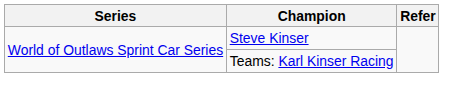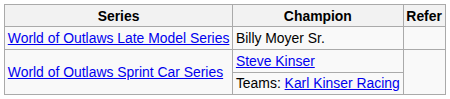+ row: (280, 38)
